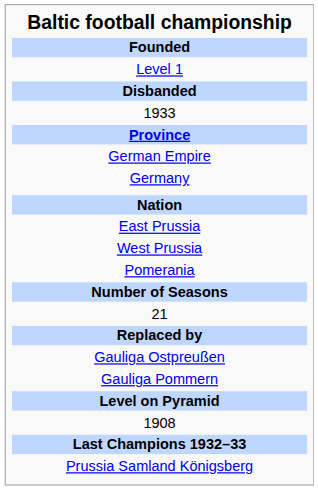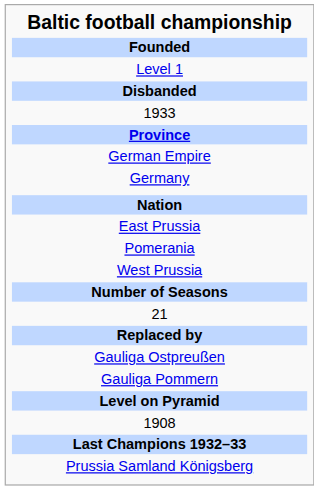(160, 249) West Prussia -> (160, 249) Pomerania
(160, 270) Pomerania -> (160, 270) West Prussia
